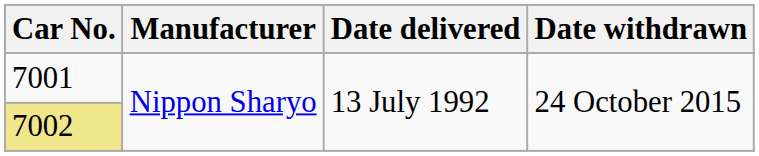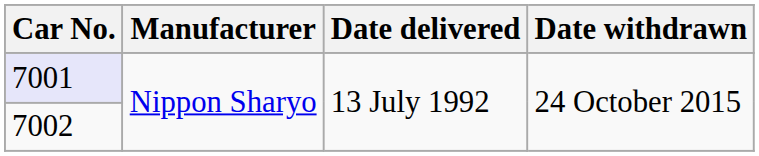(43, 77) no background -> (43, 77) lavender background
(43, 126) khaki background -> (43, 126) no background
